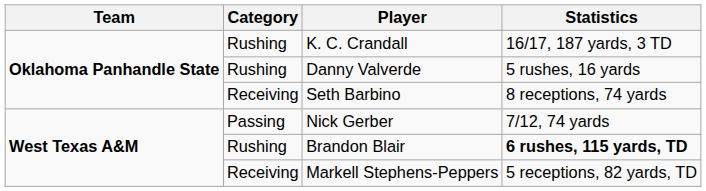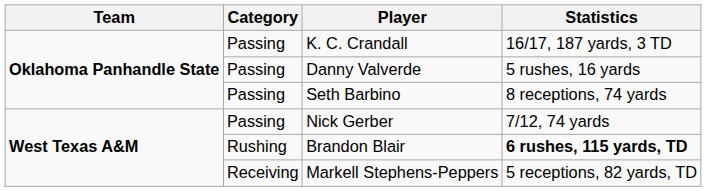(257, 43) Rushing -> (256, 43) Passing
(257, 69) Rushing -> (256, 69) Passing
(263, 95) Receiving -> (256, 95) Passing
